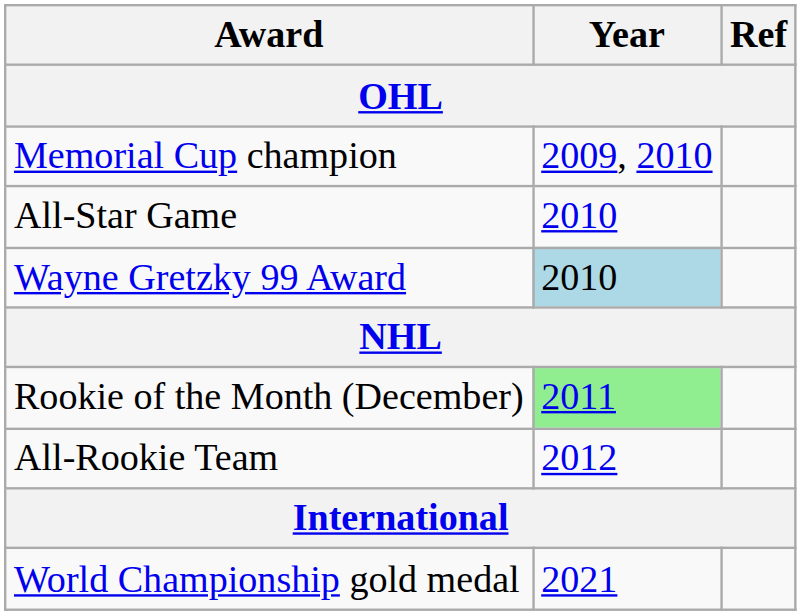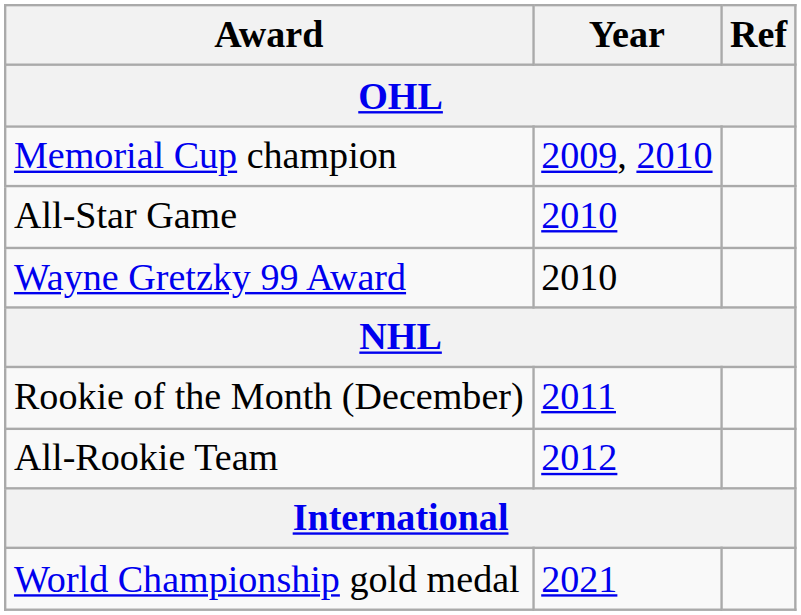(579, 276) lightblue background -> (579, 276) no background
(579, 397) lightgreen background -> (579, 397) no background
